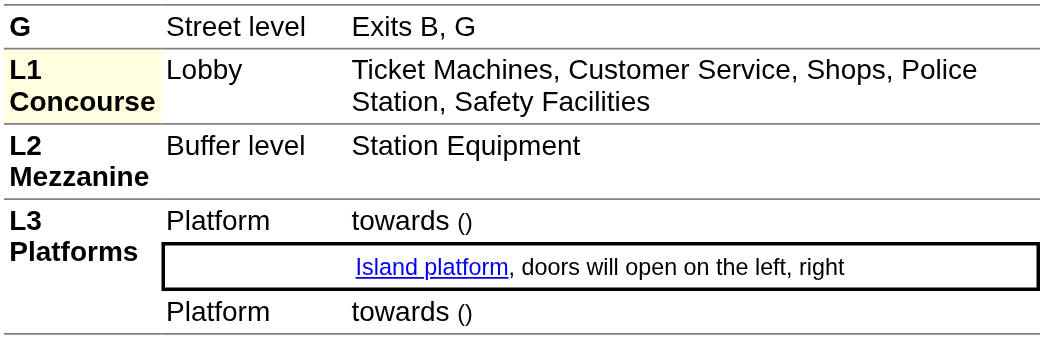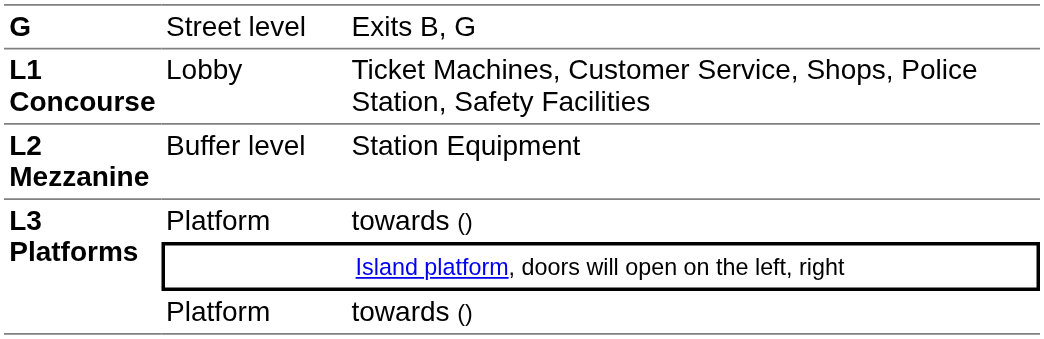(82, 85) lightyellow background -> (82, 85) no background
